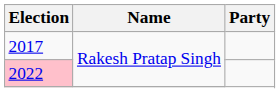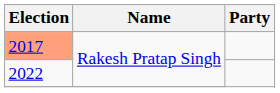(26, 45) no background -> (26, 45) lightsalmon background
(26, 73) pink background -> (26, 73) no background
